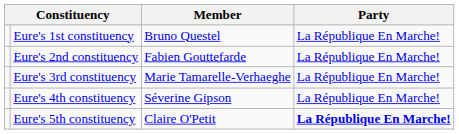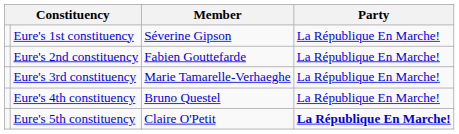(182, 35) Bruno Questel -> (188, 35) Séverine Gipson
(188, 98) Séverine Gipson -> (182, 98) Bruno Questel
